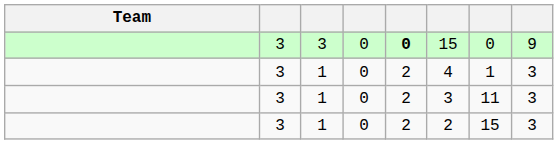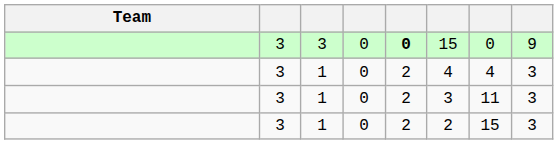(490, 72) 1 -> (490, 72) 4
